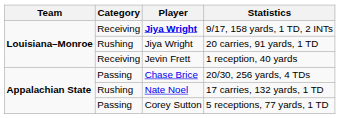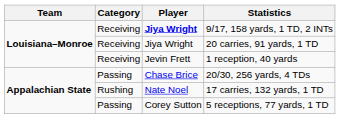(115, 43) Rushing -> (119, 43) Receiving
